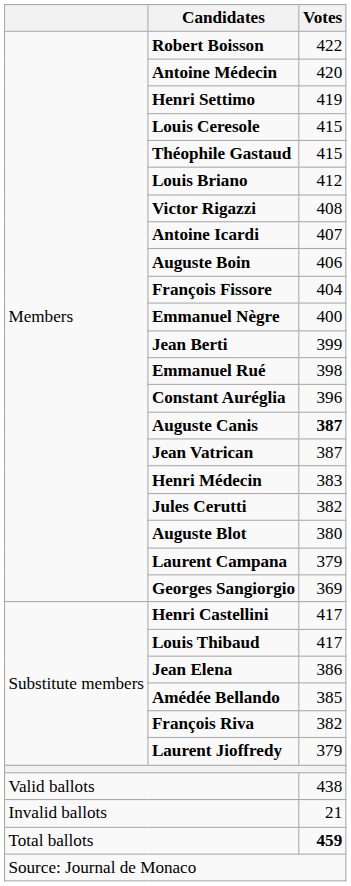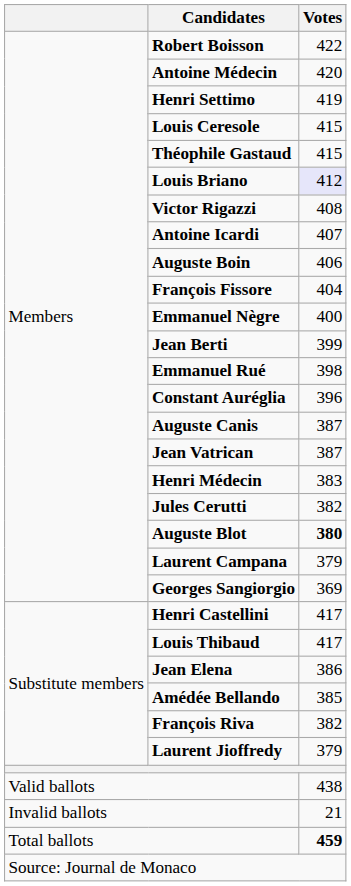(329, 180) no background -> (329, 180) lavender background
(329, 425) bold -> (329, 425) normal
(329, 533) normal -> (329, 533) bold
